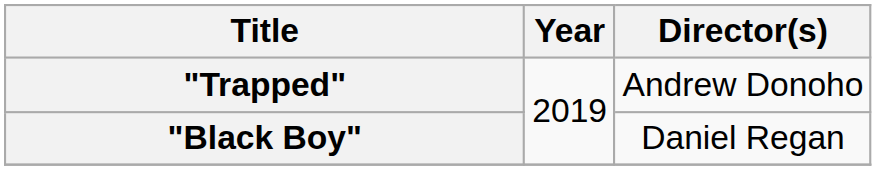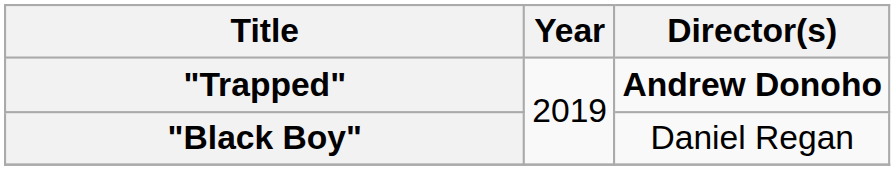(743, 84) normal -> (752, 84) bold
